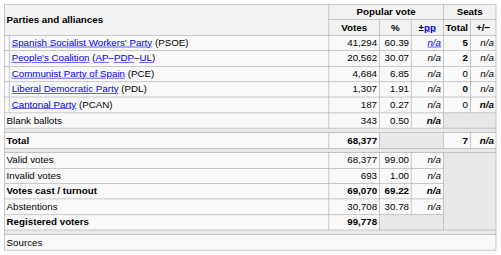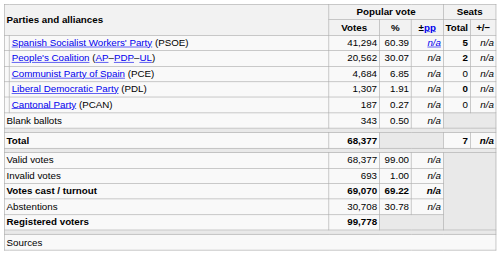(487, 105) bold -> (487, 105) normal
(434, 120) bold -> (434, 120) normal
